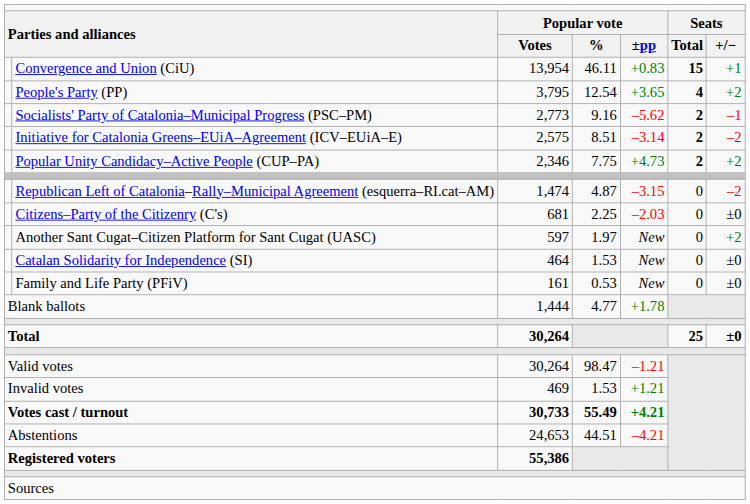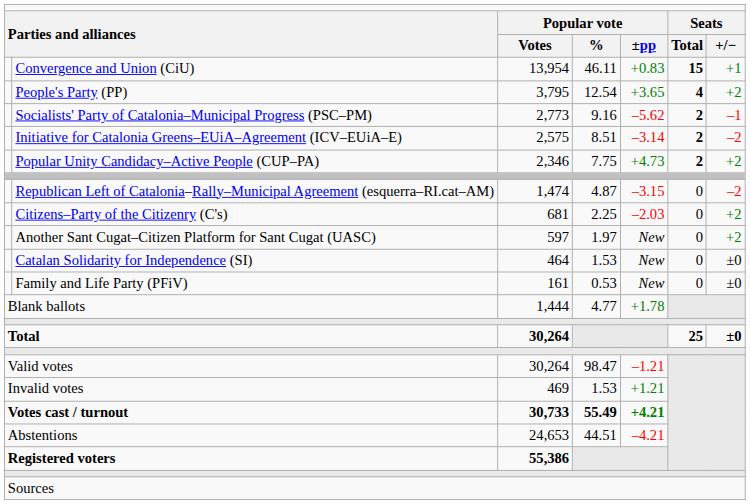(734, 214) ±0 -> (734, 214) +2
